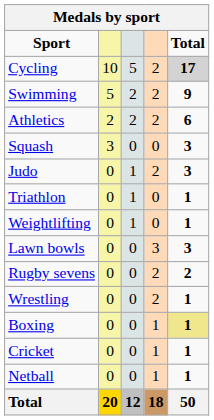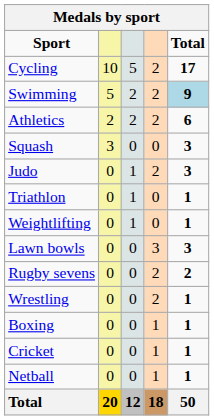(188, 69) lightgrey background -> (188, 69) no background
(188, 94) no background -> (188, 94) lightblue background
(188, 325) khaki background -> (188, 325) no background
